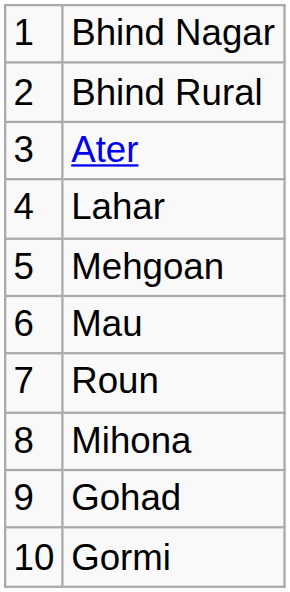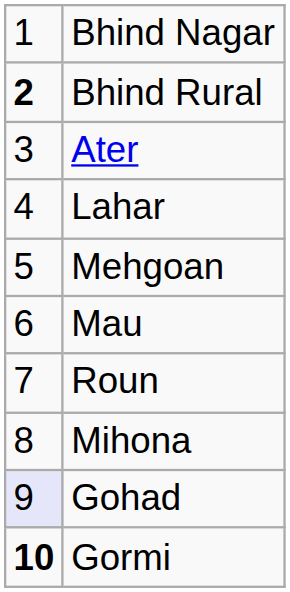(24, 91) normal -> (24, 91) bold
(24, 498) no background -> (24, 498) lavender background
(34, 556) normal -> (34, 556) bold
